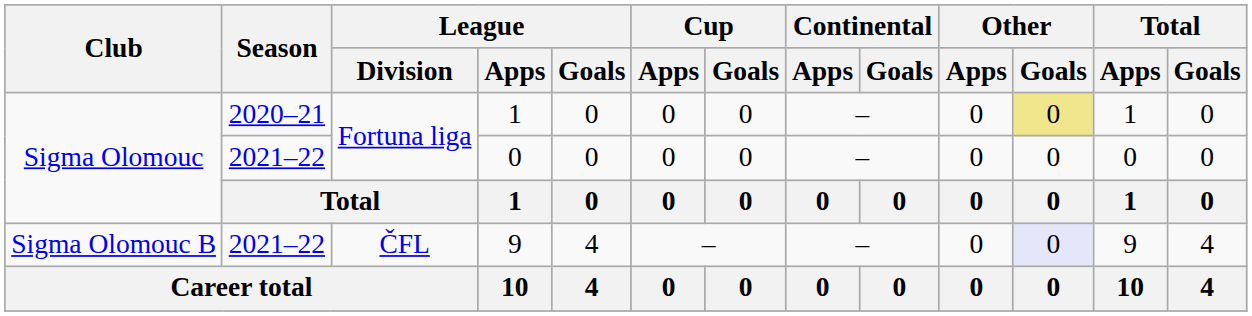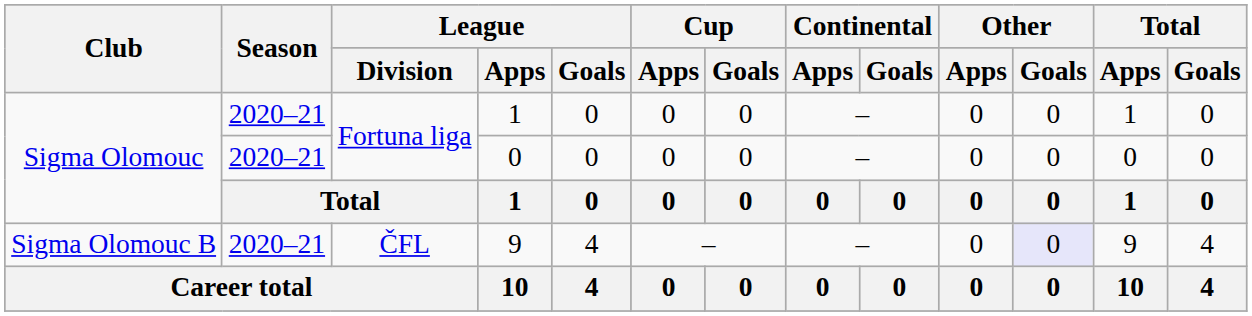(1053, 113) khaki background -> (1053, 113) no background
(277, 157) 2021–22 -> (277, 157) 2020–21
(277, 244) 2021–22 -> (277, 244) 2020–21
